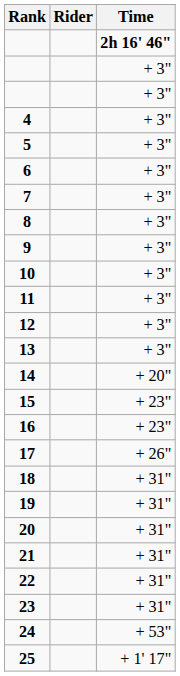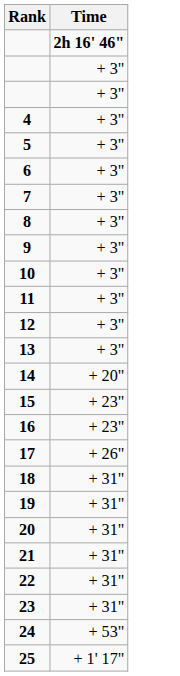- column: (73, 17)
